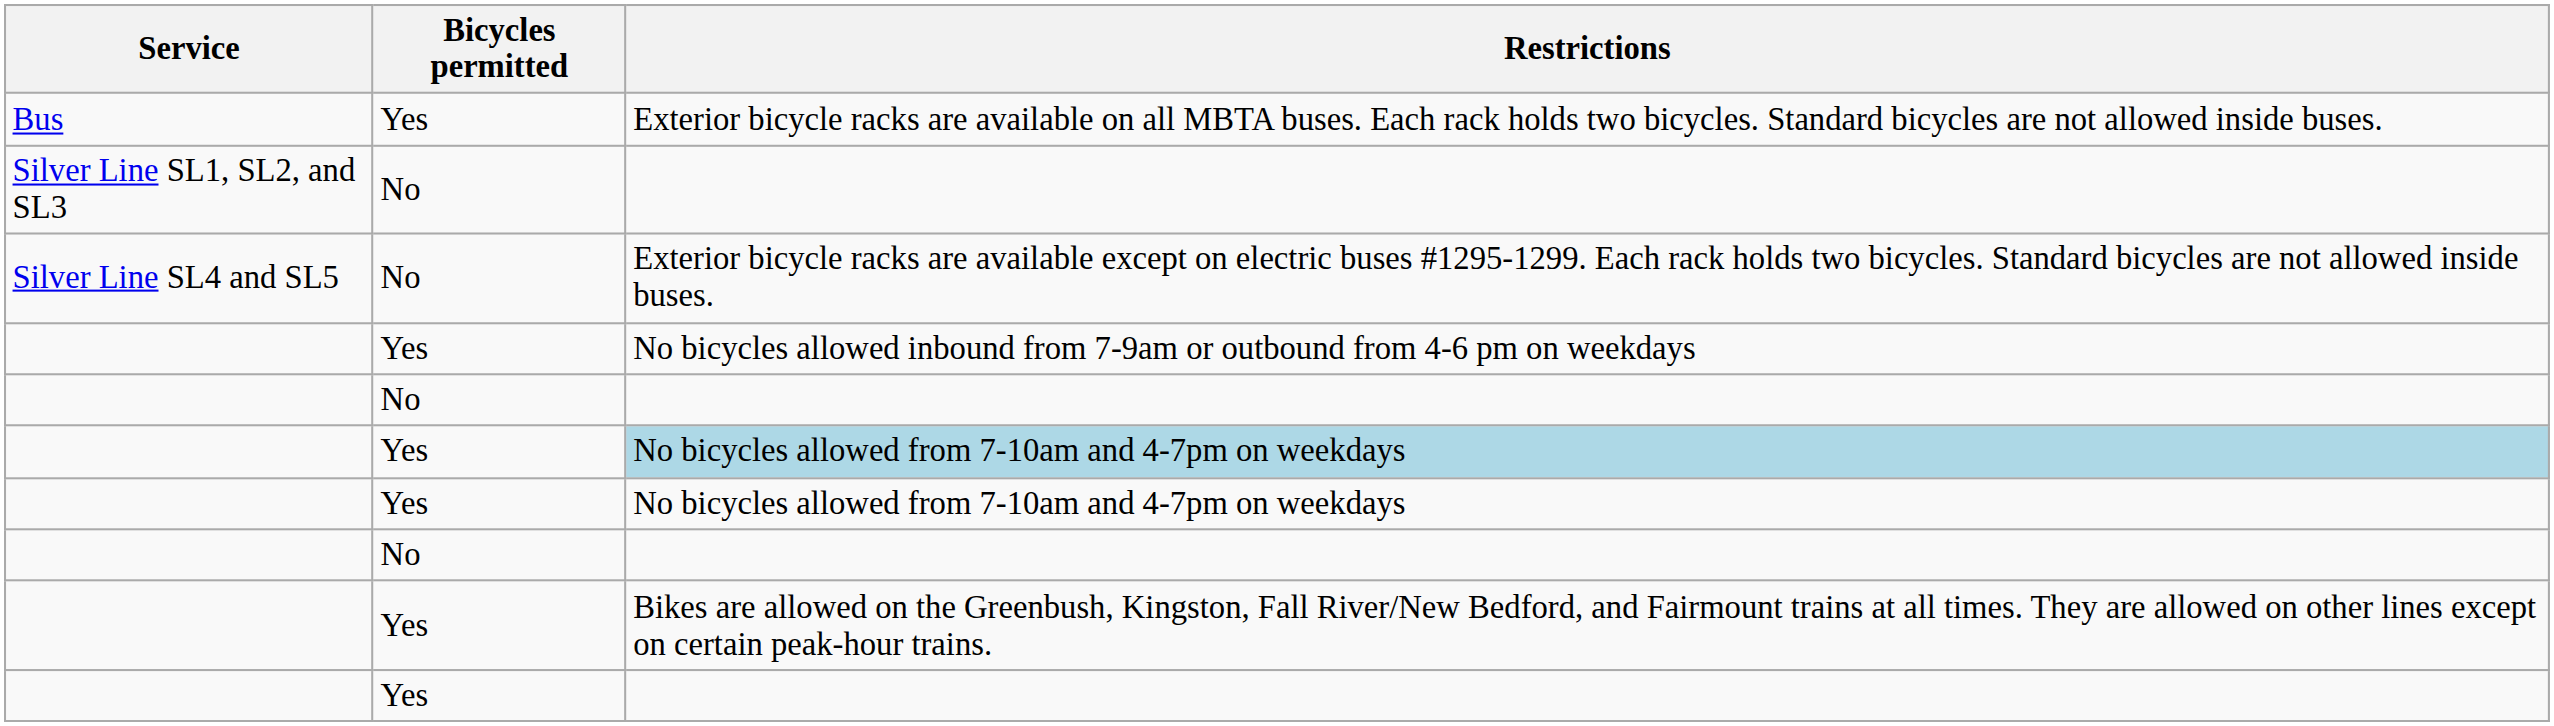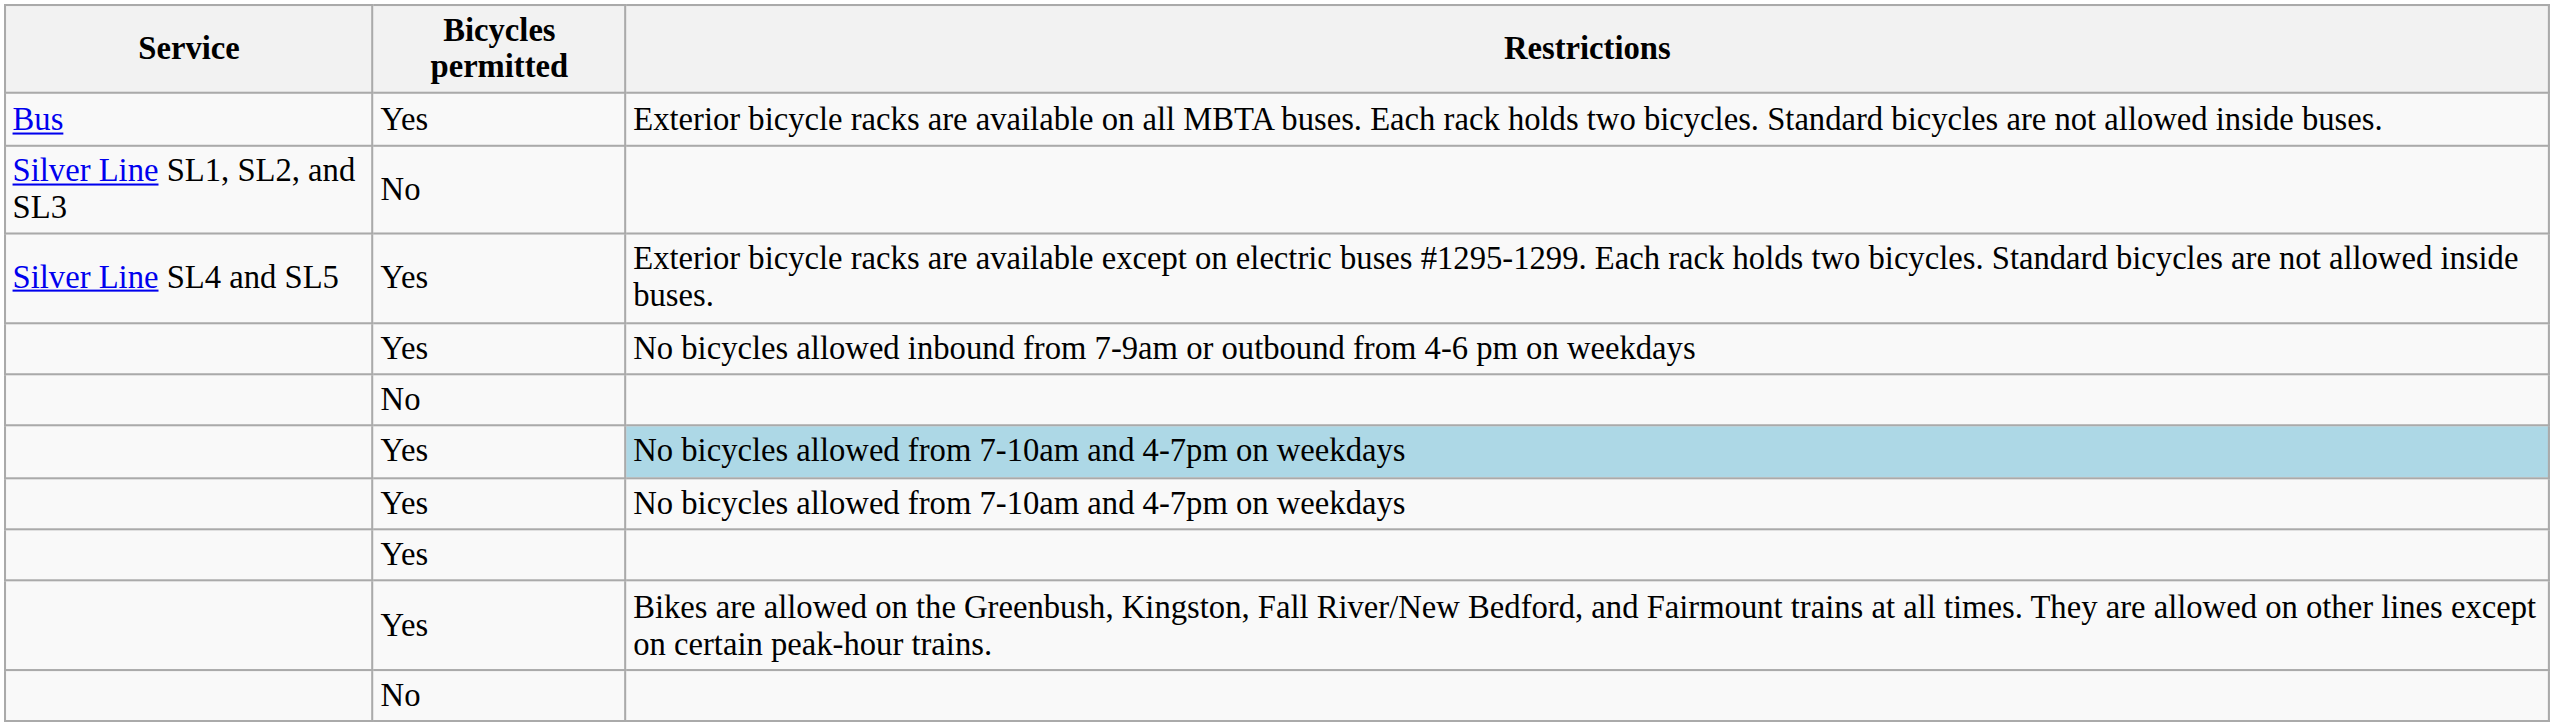(401, 277) No -> (404, 277) Yes
(401, 554) No -> (404, 554) Yes
(404, 694) Yes -> (401, 694) No
